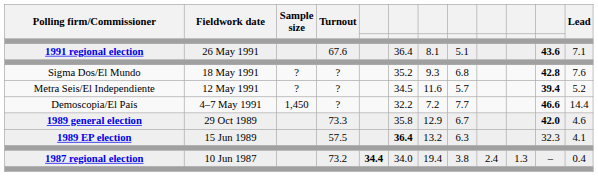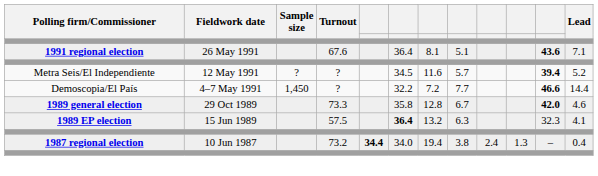- row: (94, 73)
(433, 121) 12.9 -> (433, 105) 12.8
